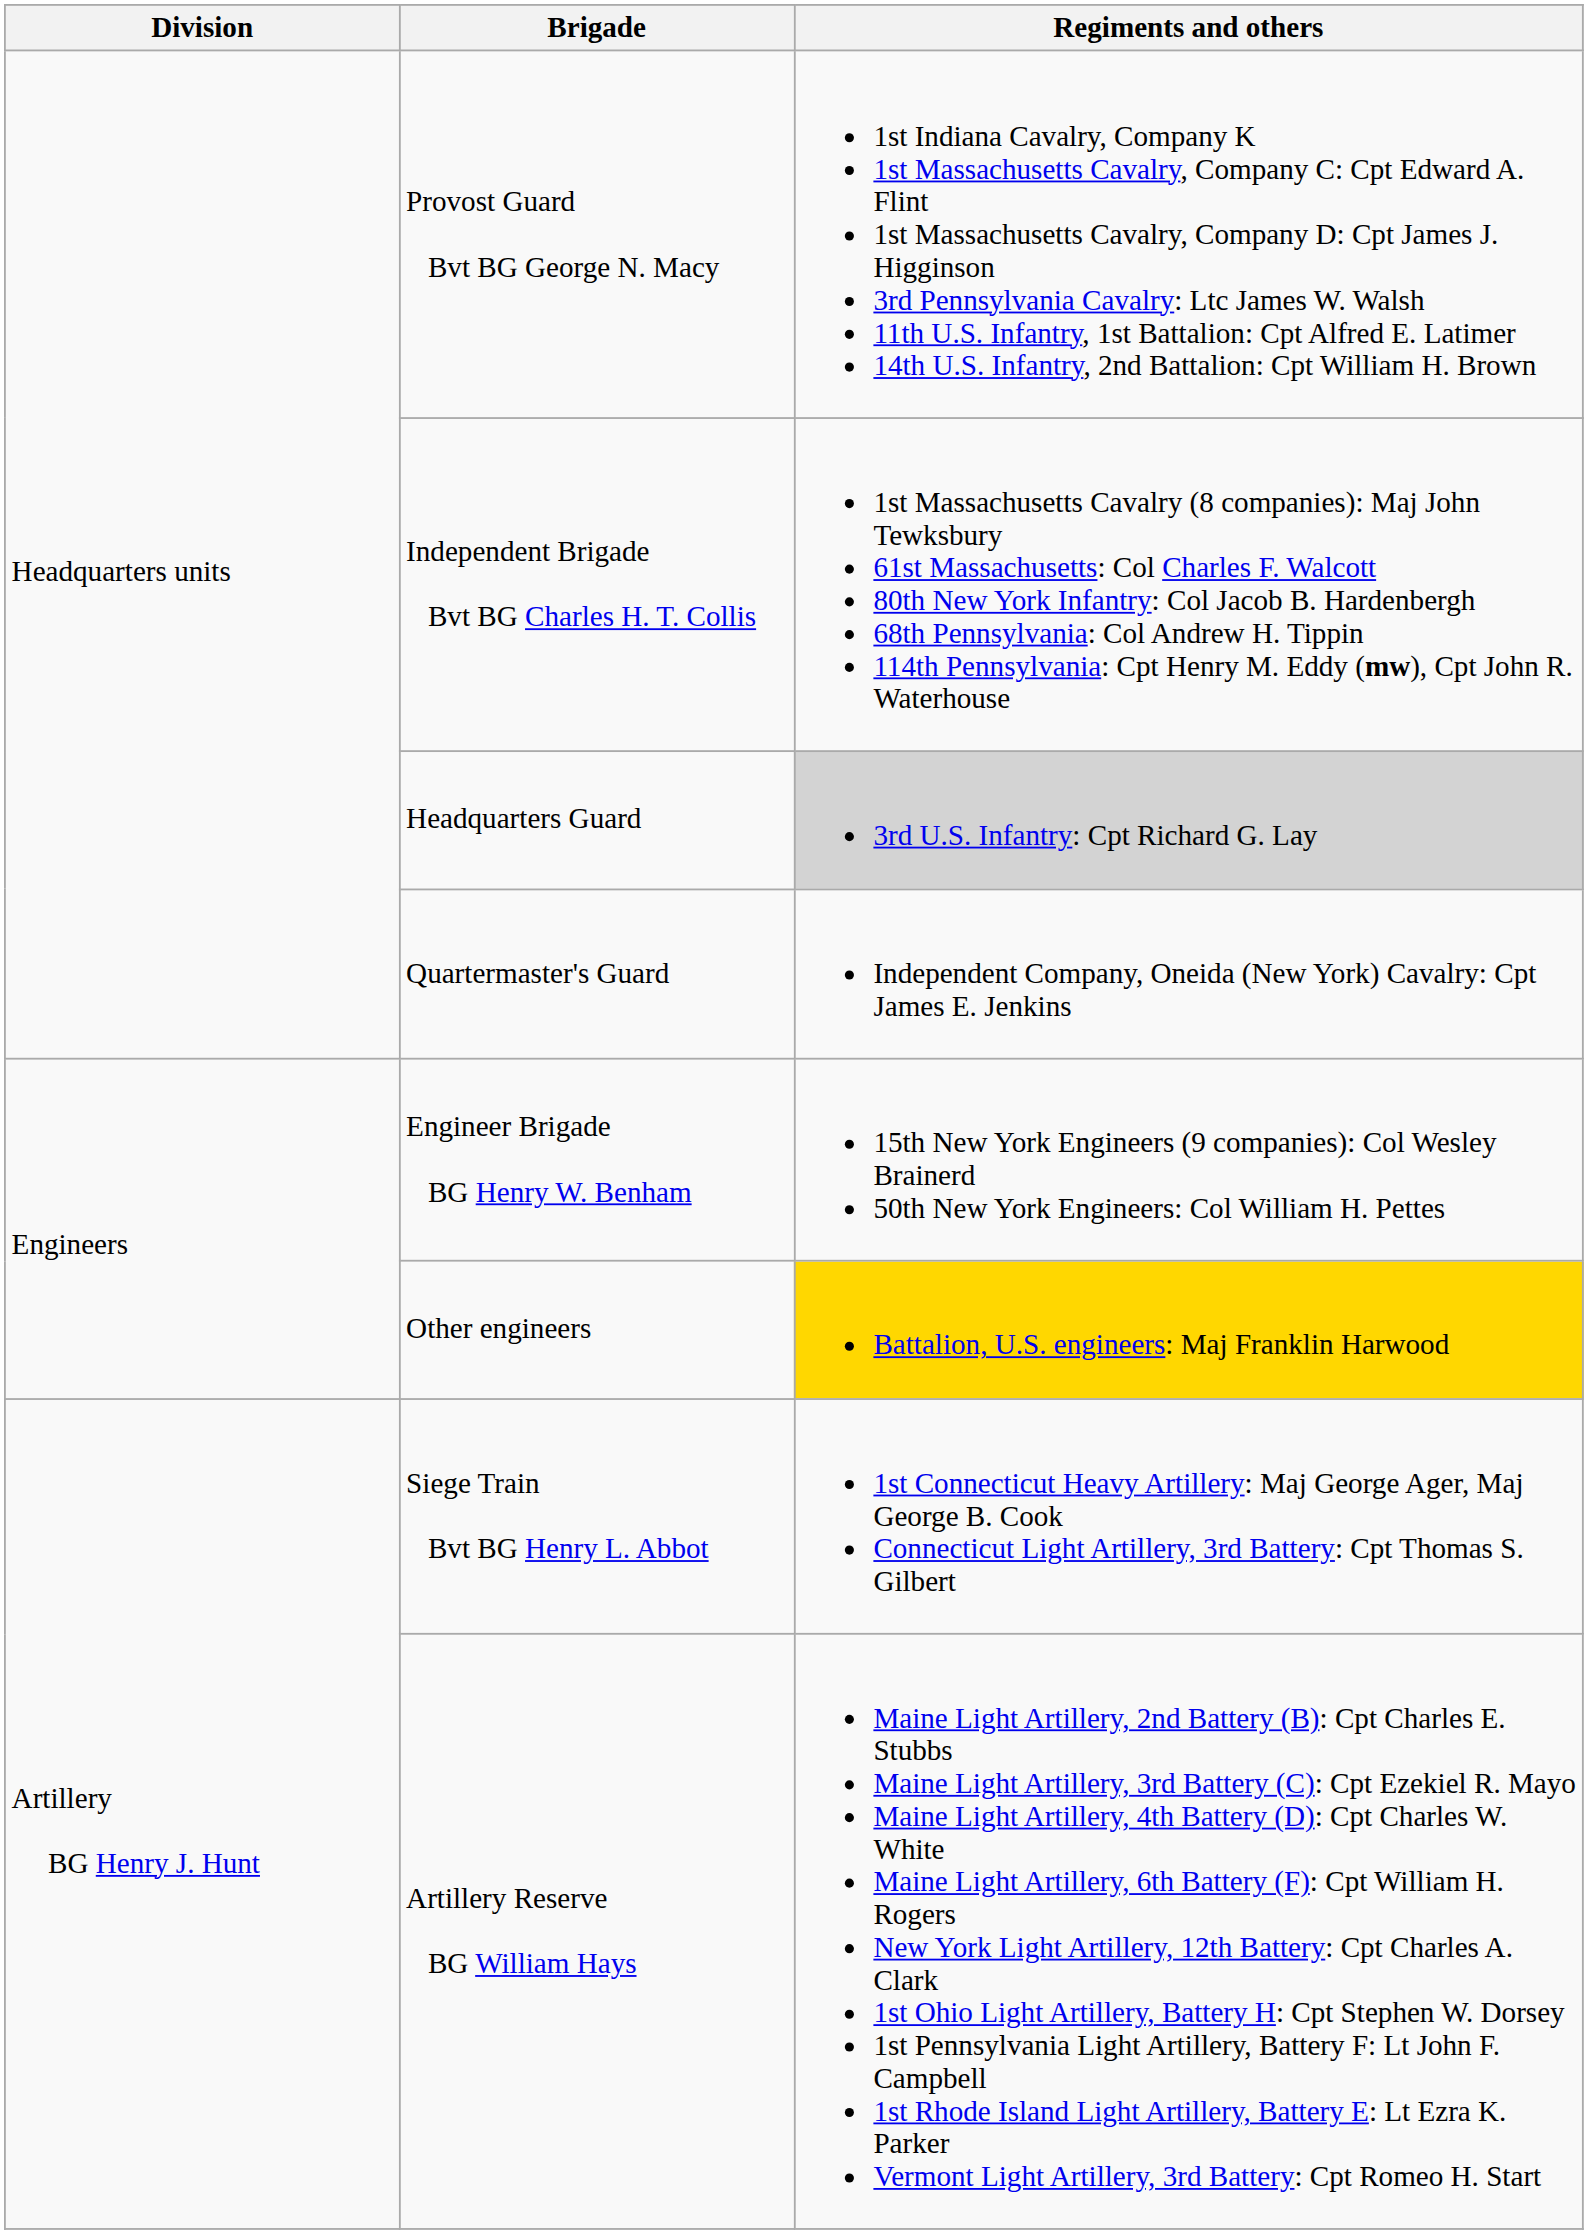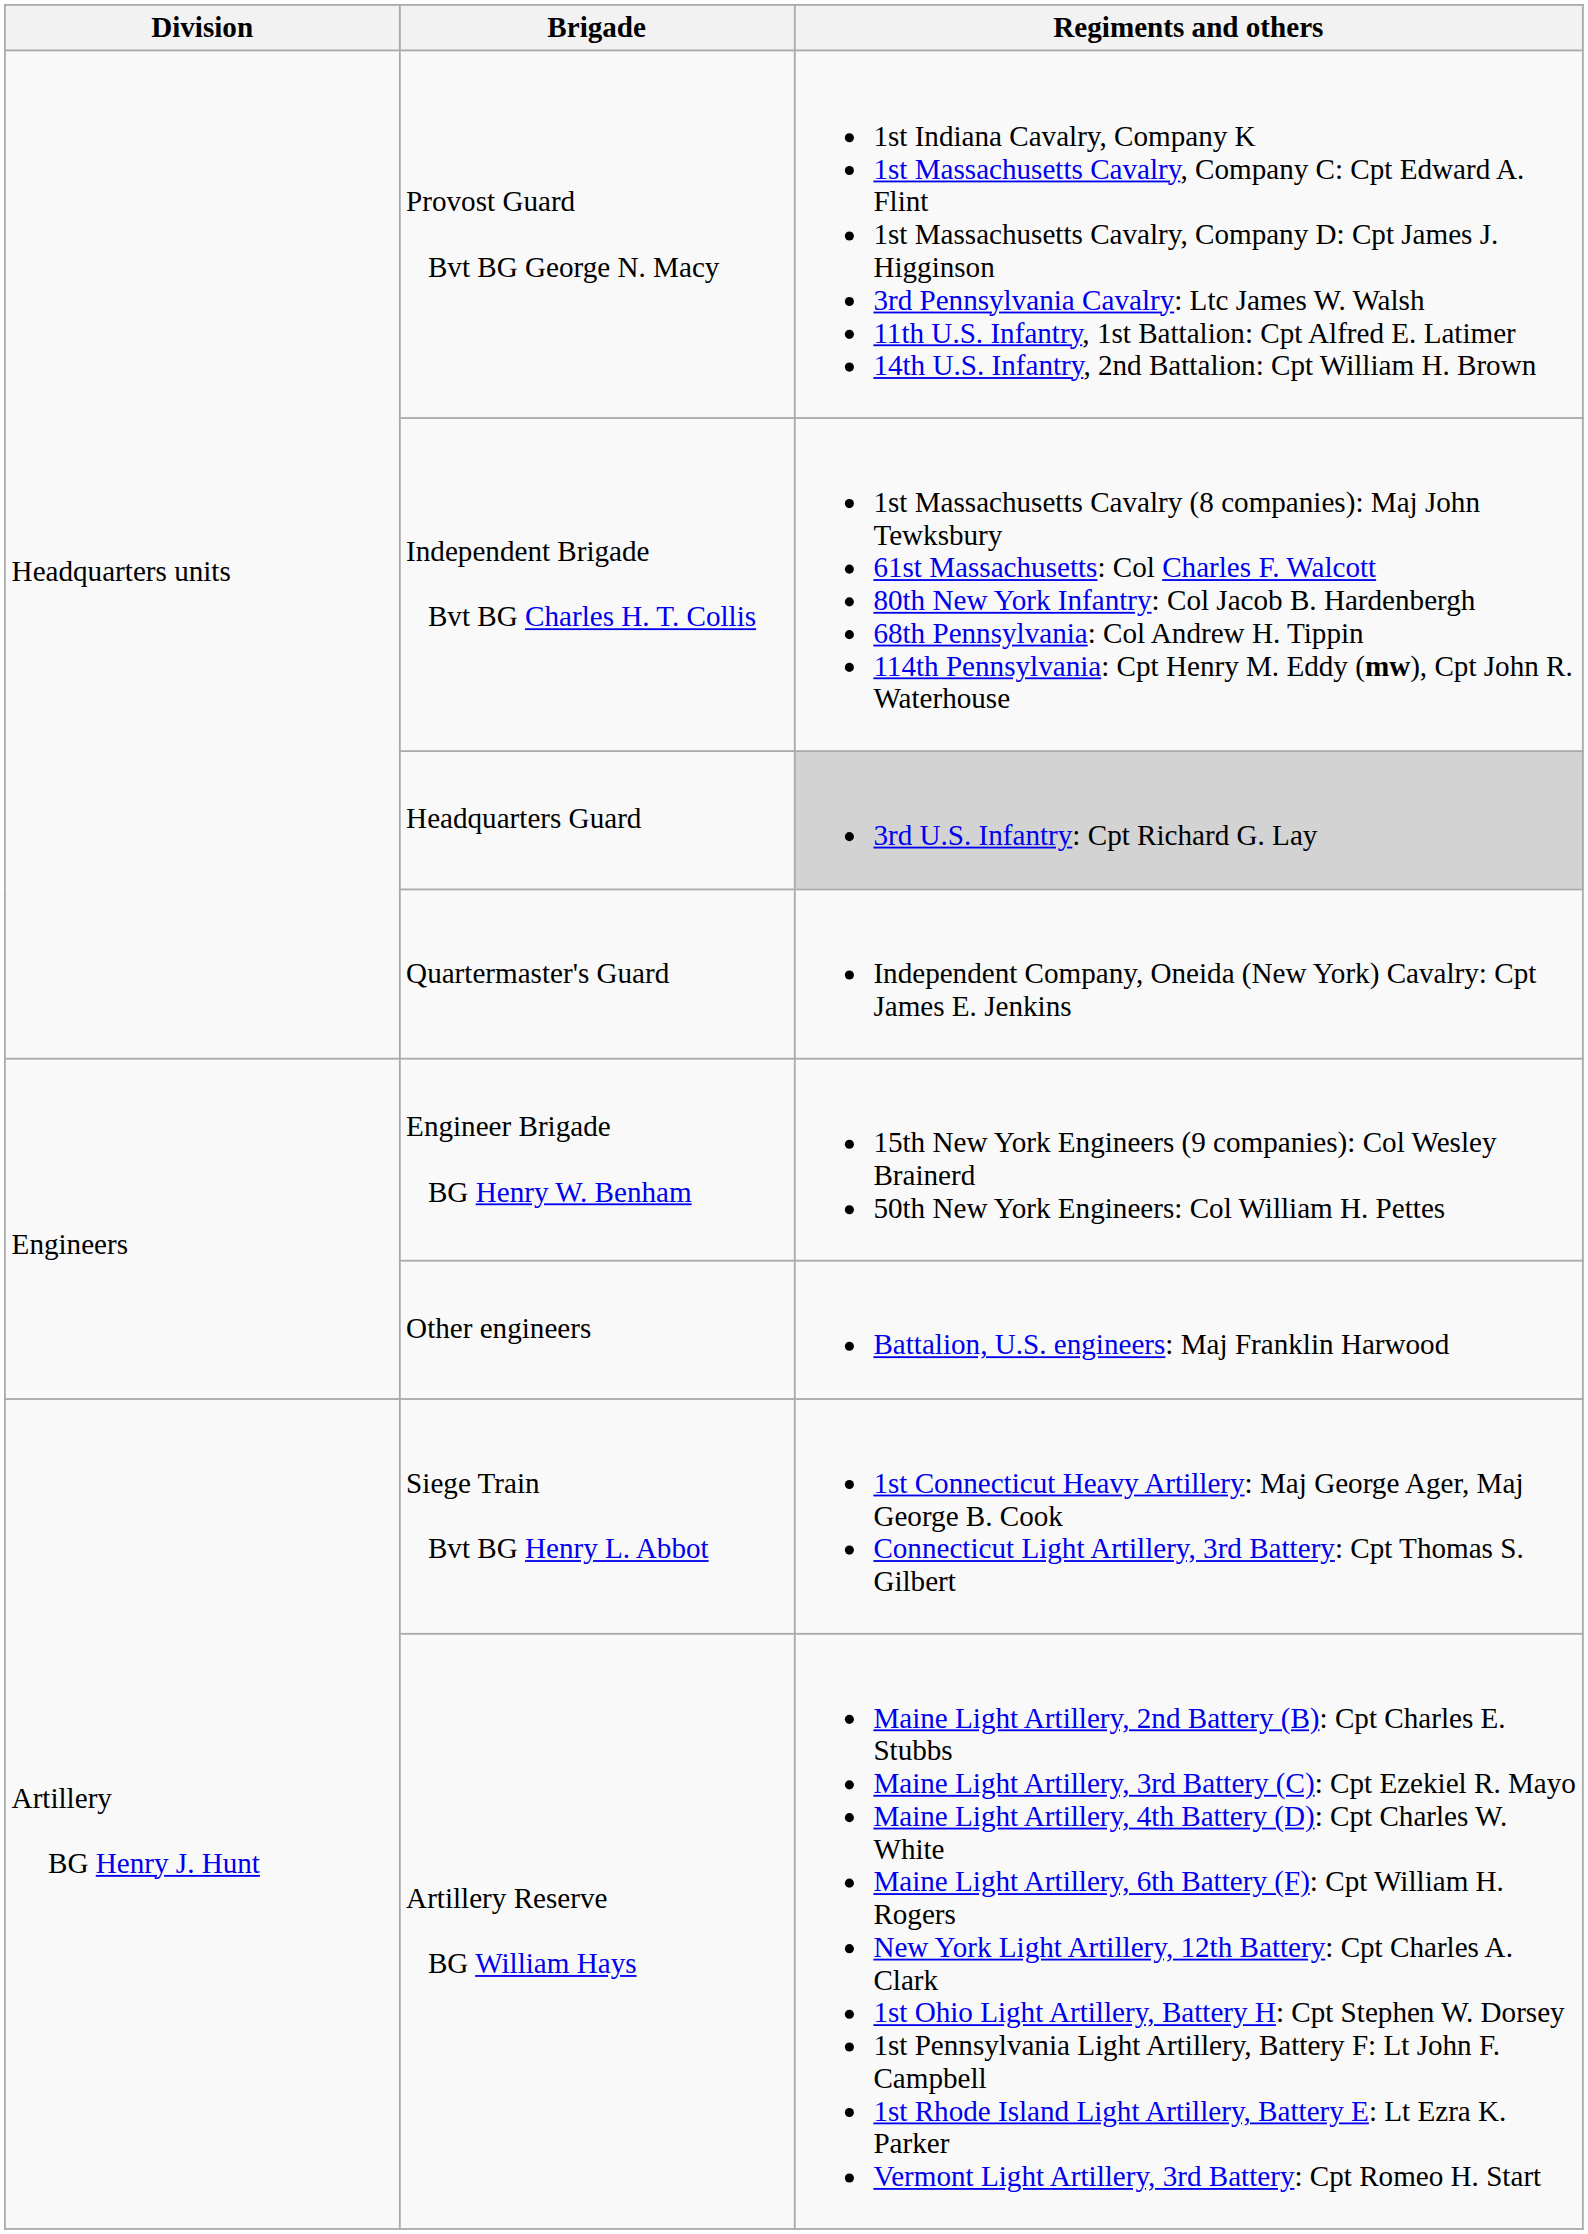(1188, 1346) gold background -> (1188, 1346) no background
